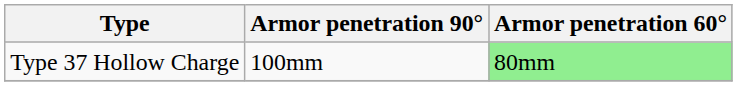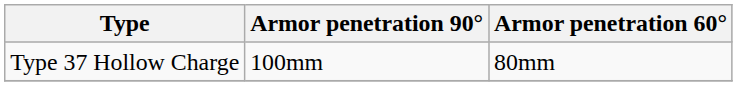(525, 61) lightgreen background -> (525, 61) no background
